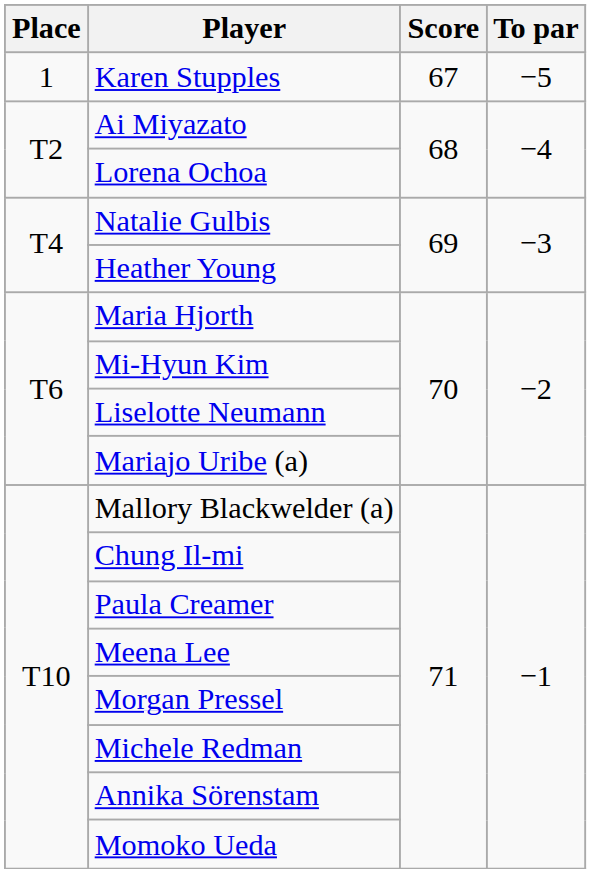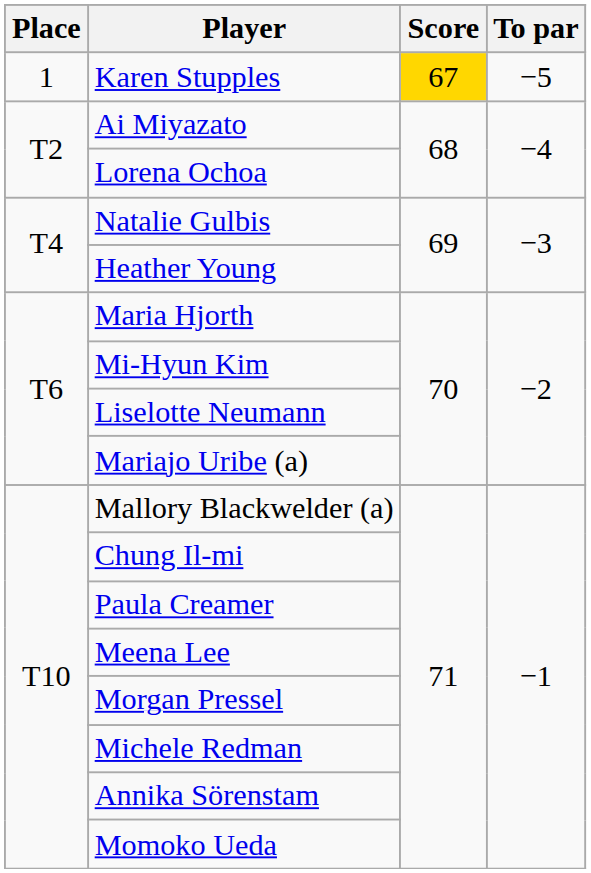(443, 76) no background -> (443, 76) gold background
